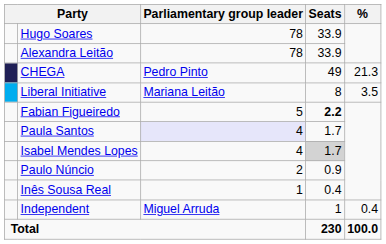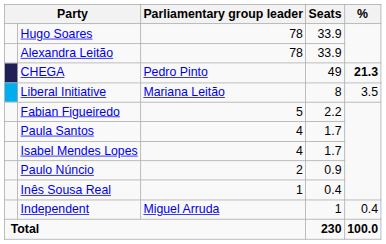(366, 72) normal -> (366, 72) bold
(333, 111) bold -> (333, 111) normal
(300, 131) lavender background -> (300, 131) no background
(333, 151) lightgrey background -> (333, 151) no background
